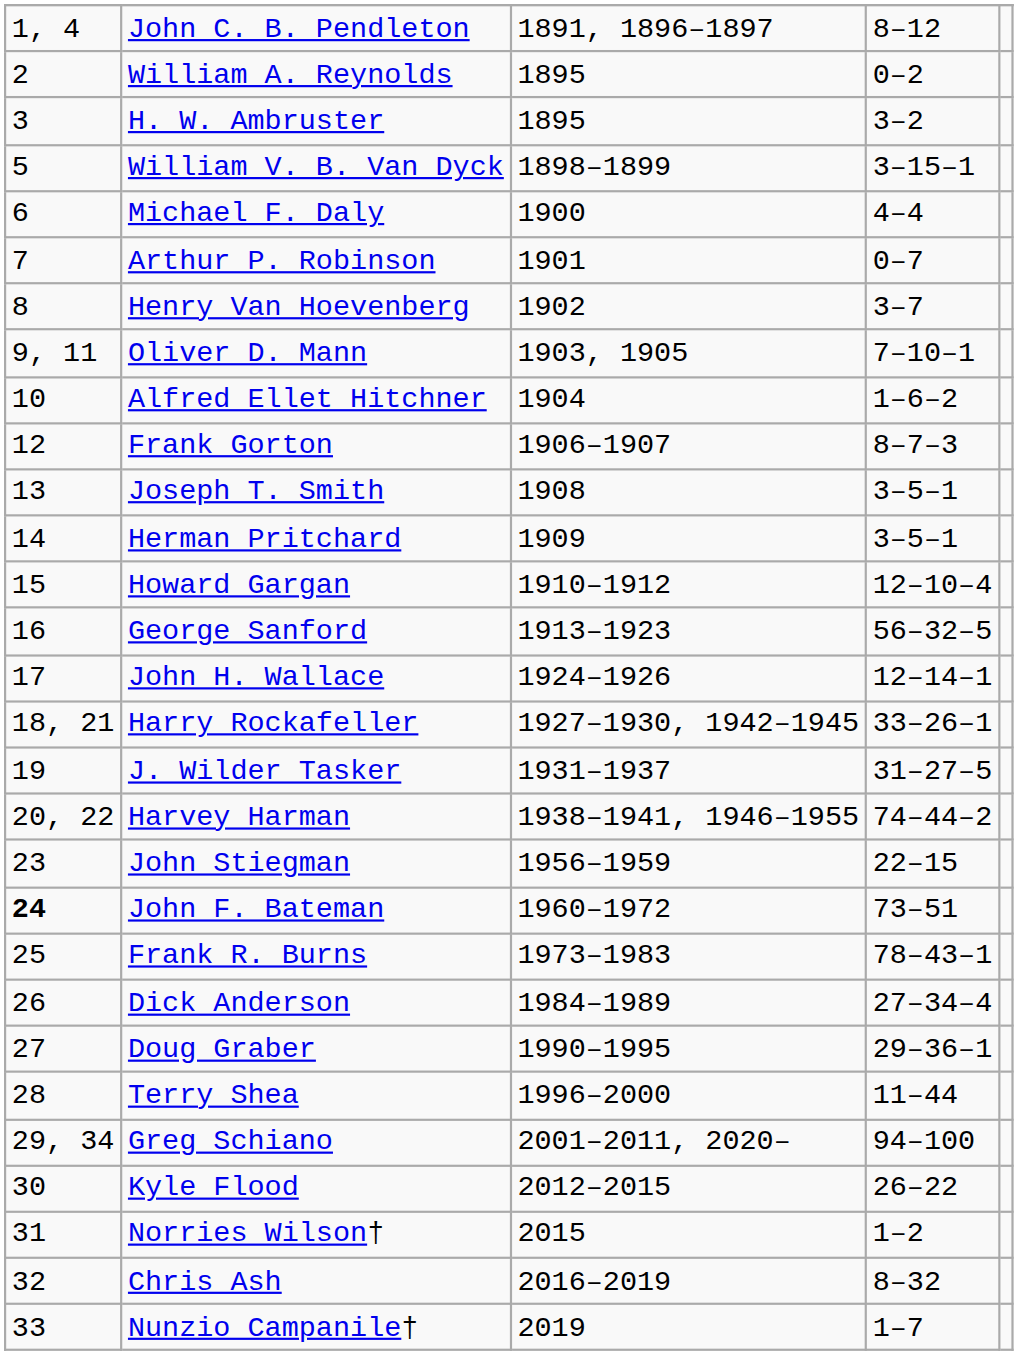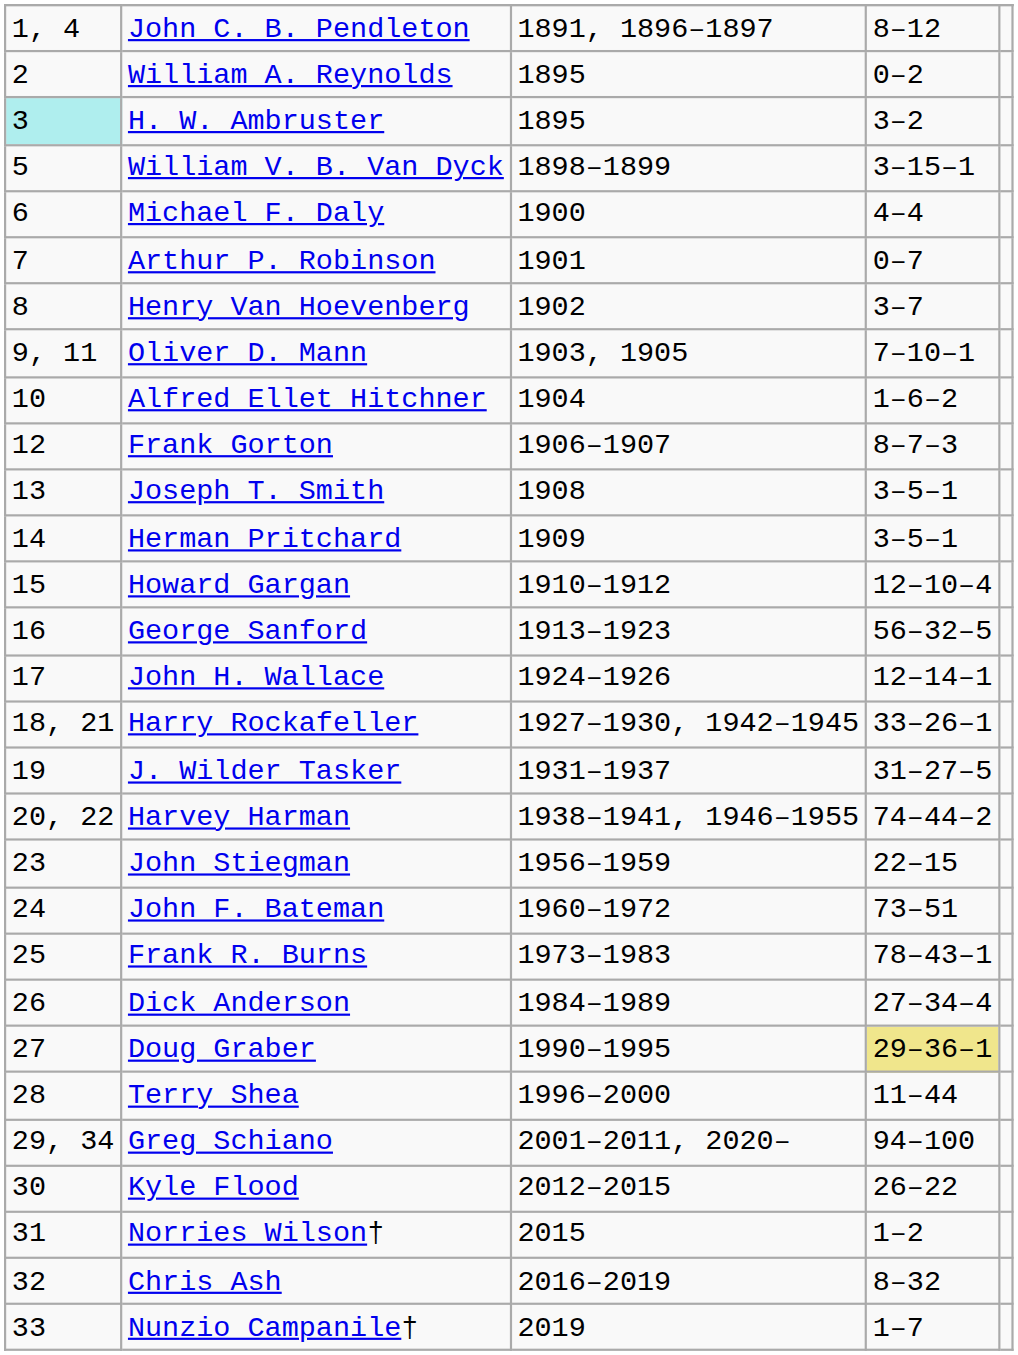(20, 121) no background -> (20, 121) paleturquoise background
(29, 910) bold -> (29, 910) normal
(932, 1049) no background -> (932, 1049) khaki background
